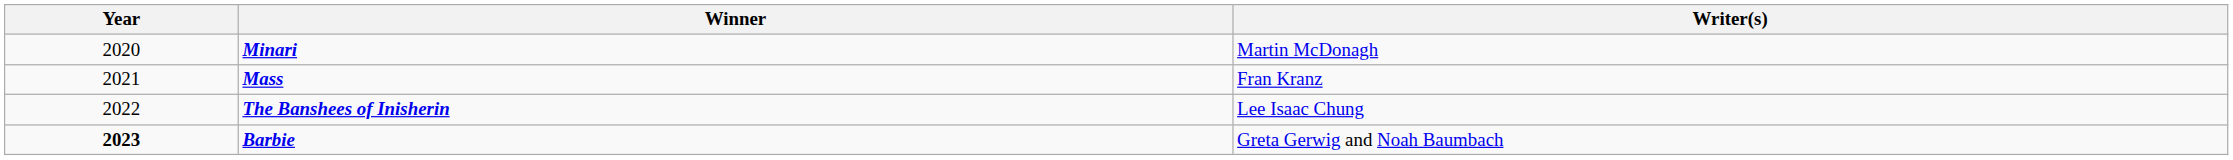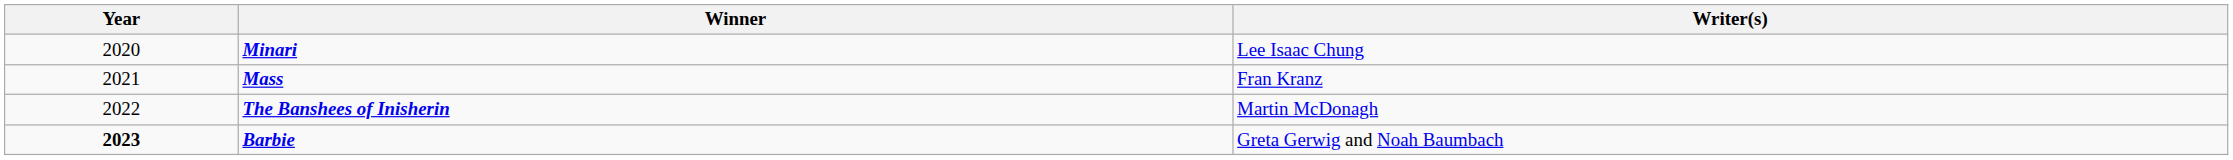(1308, 49) Martin McDonagh -> (1301, 49) Lee Isaac Chung
(1301, 109) Lee Isaac Chung -> (1308, 109) Martin McDonagh
